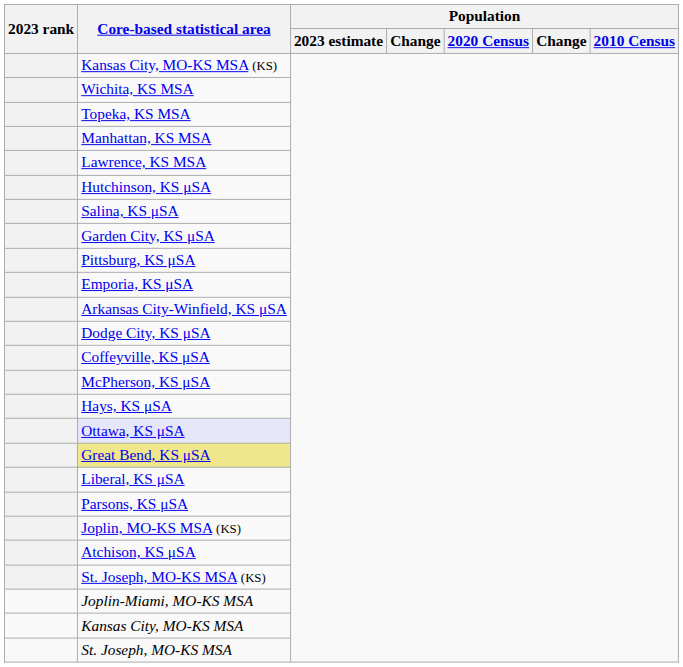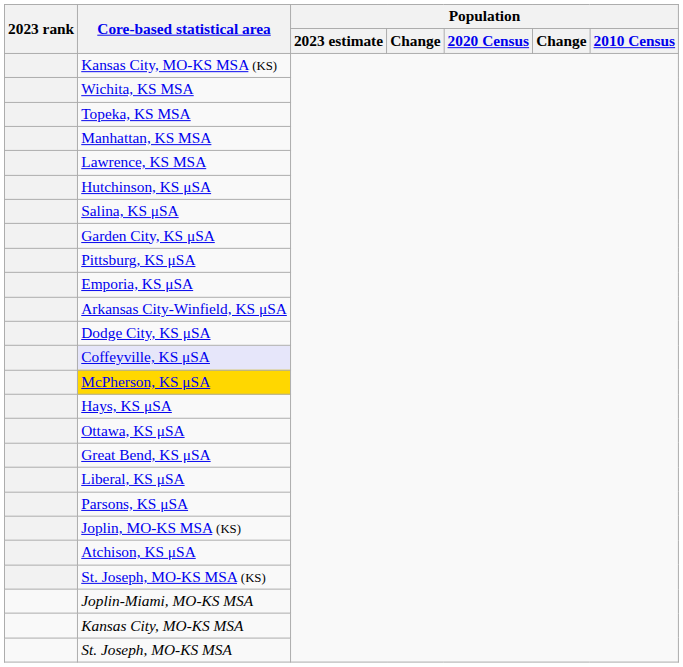(146, 357) no background -> (146, 357) lavender background
(146, 382) no background -> (146, 382) gold background
(133, 430) lavender background -> (133, 430) no background
(146, 455) khaki background -> (146, 455) no background
